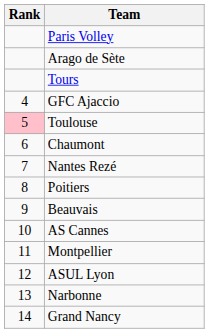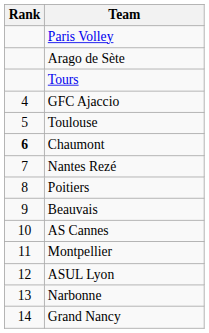(25, 123) pink background -> (25, 123) no background
(25, 144) normal -> (25, 144) bold
